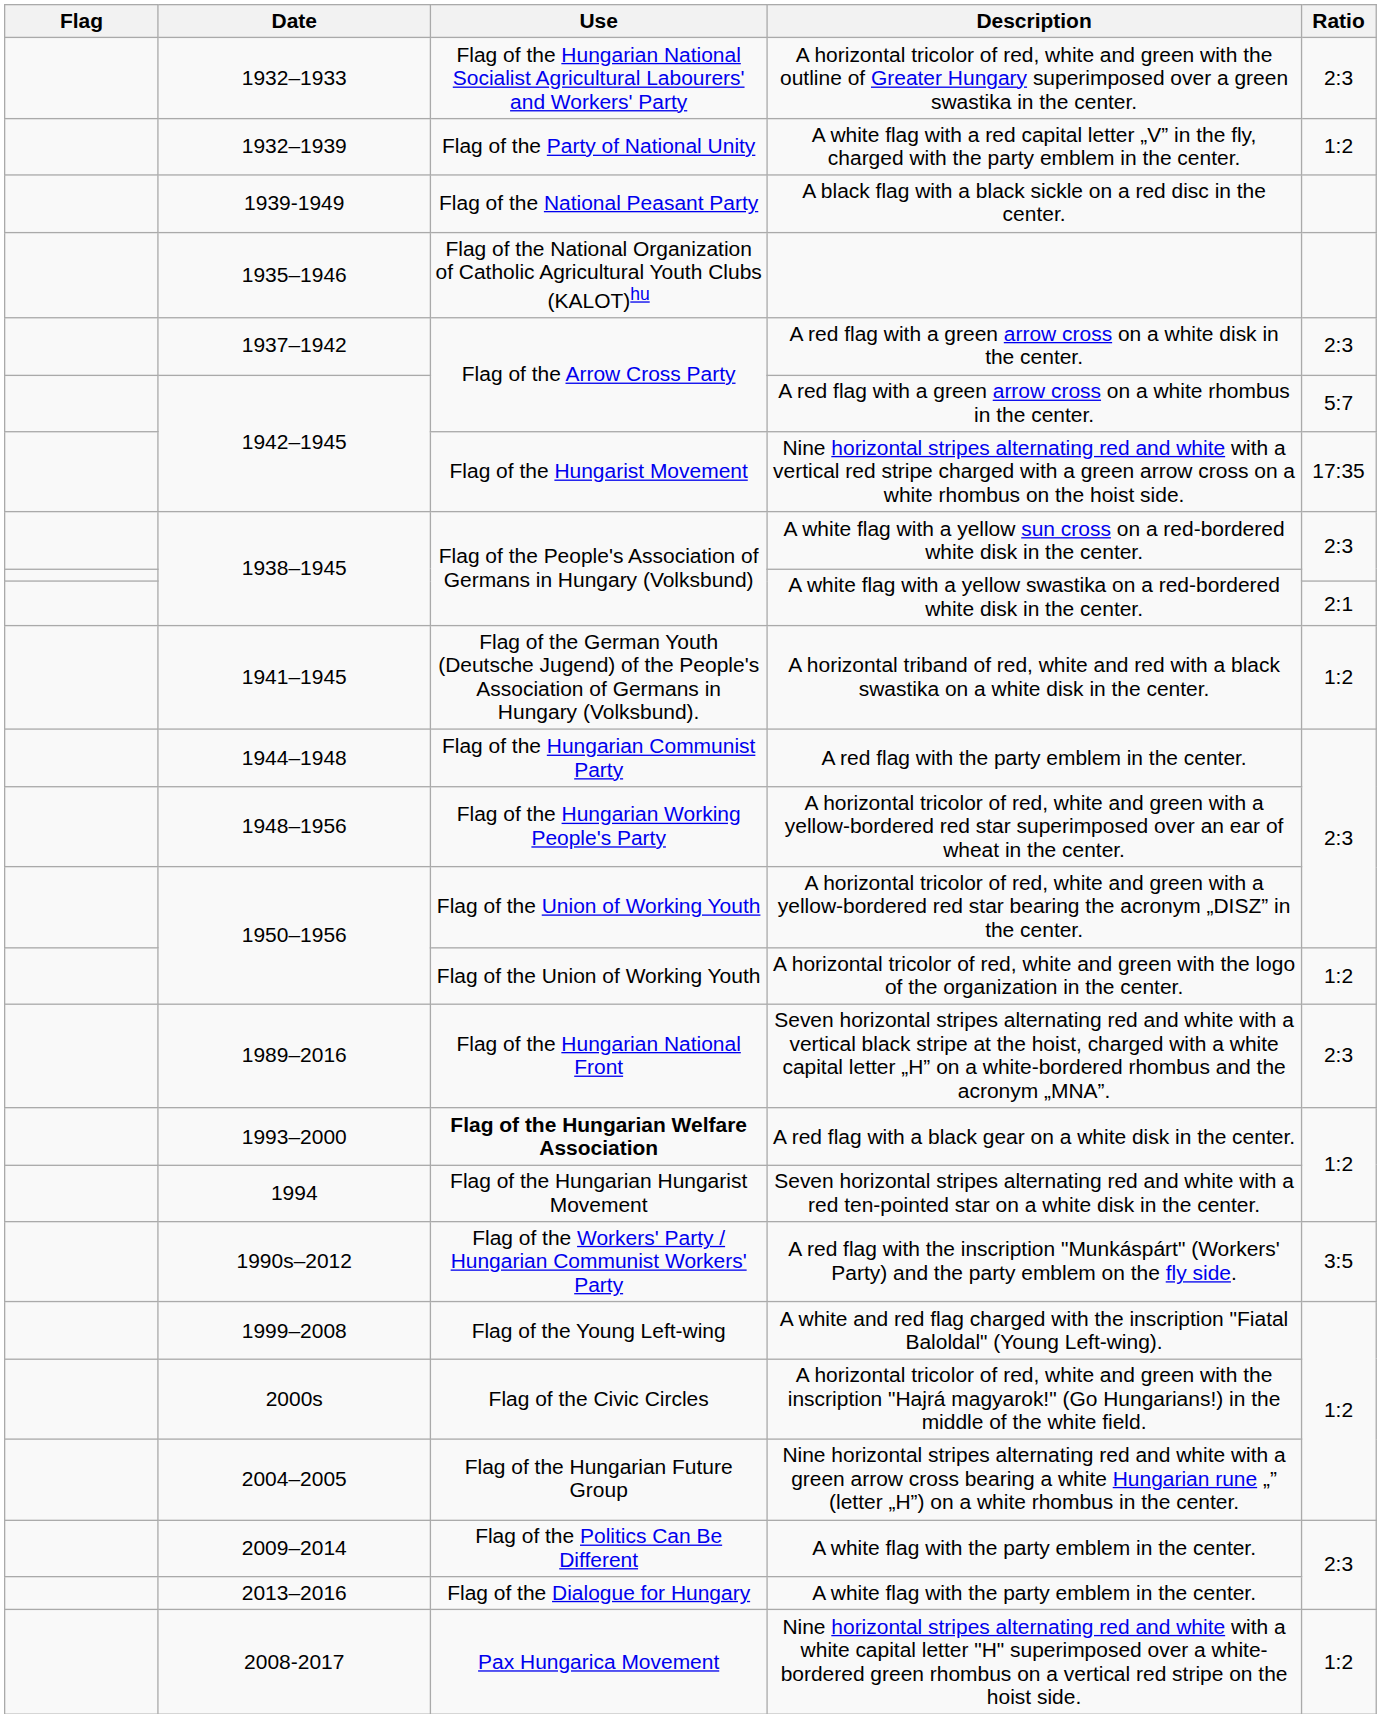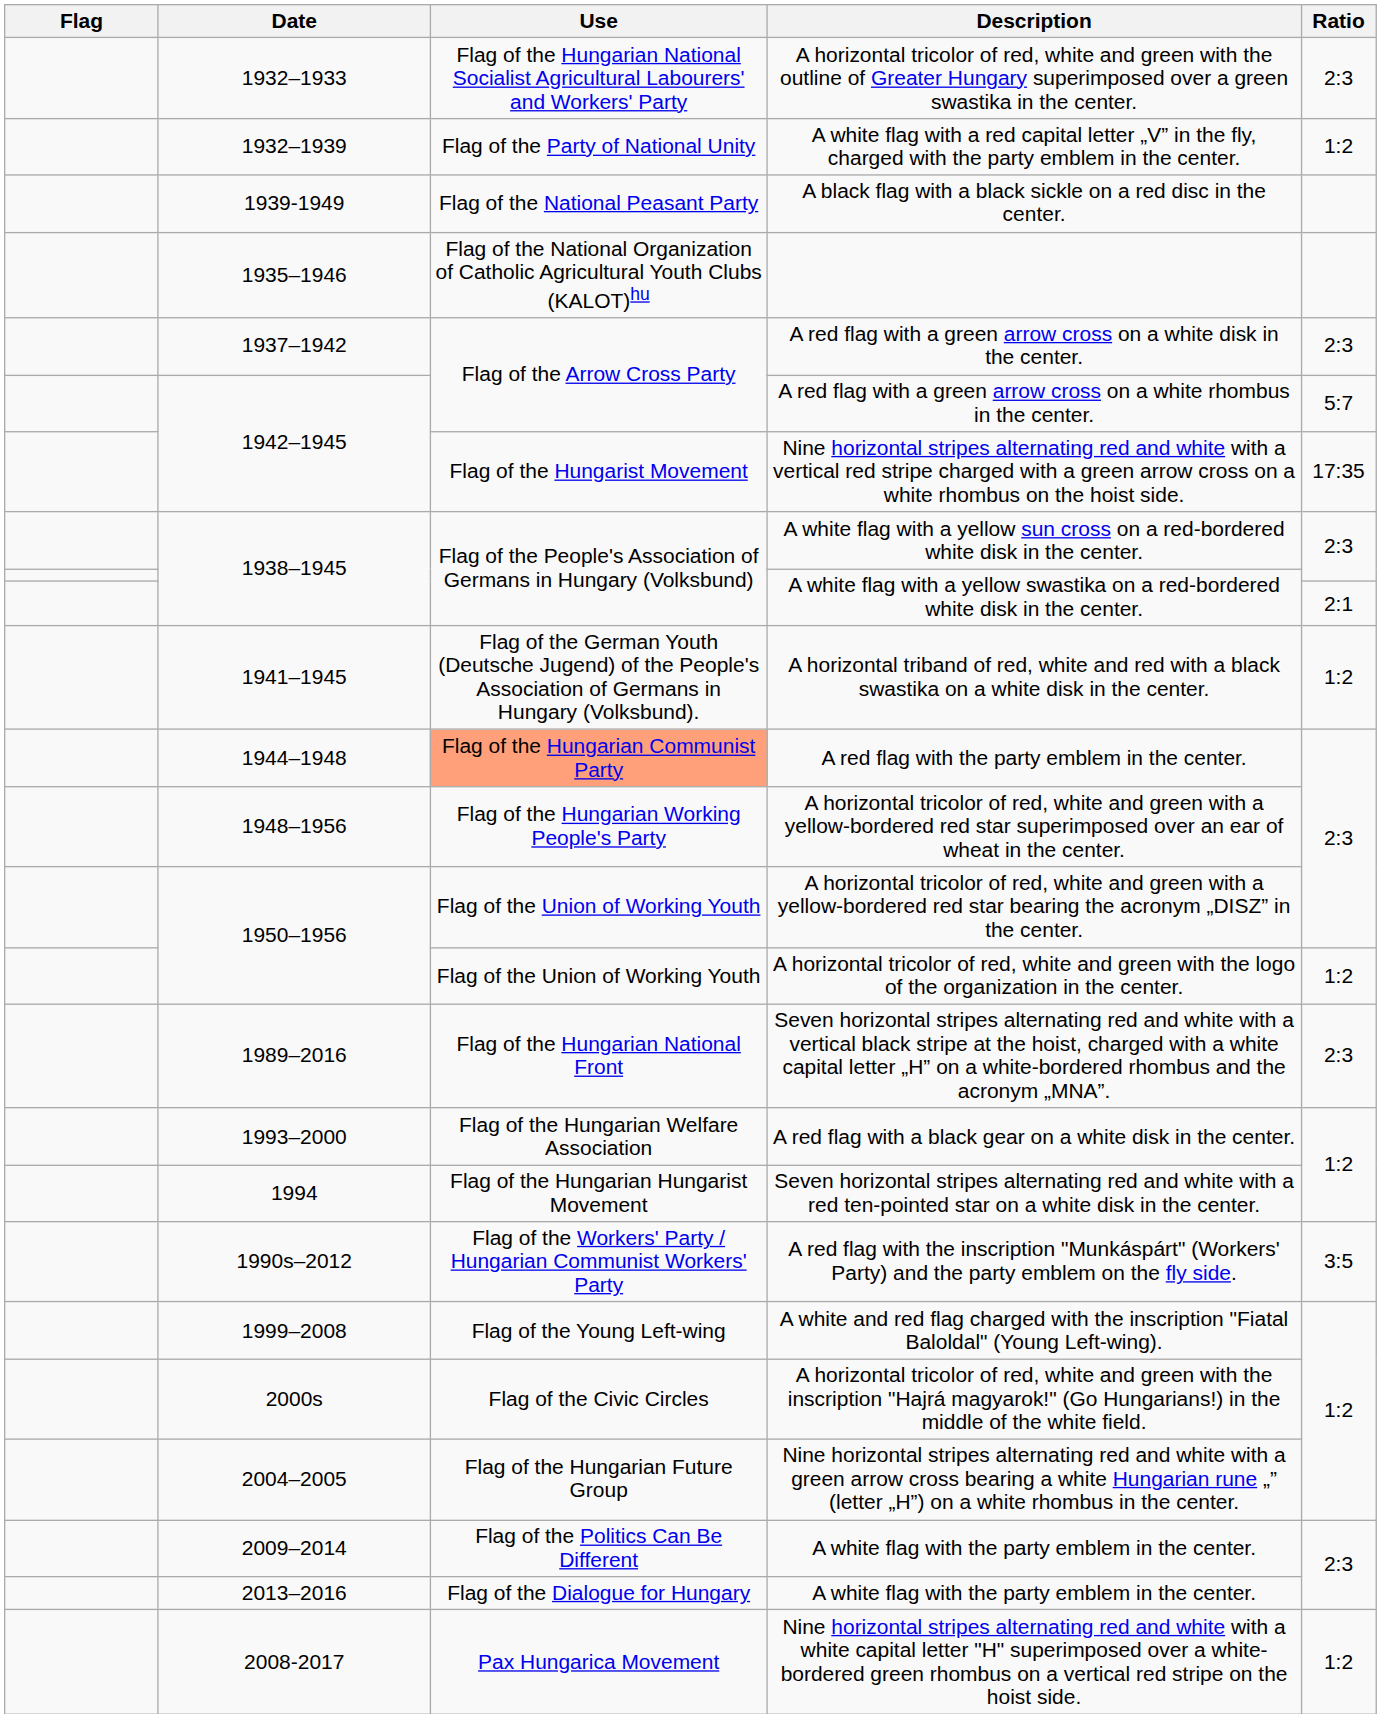(599, 757) no background -> (599, 757) lightsalmon background
(599, 1136) bold -> (599, 1136) normal
